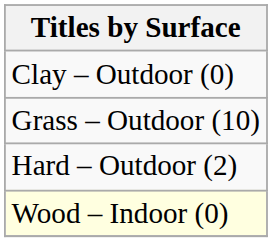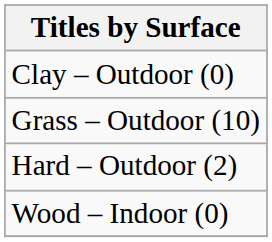(120, 212) lightyellow background -> (120, 212) no background
